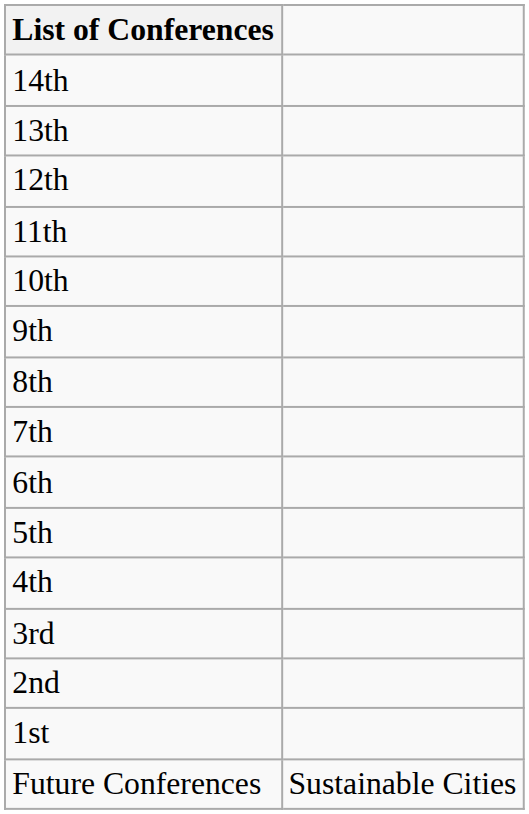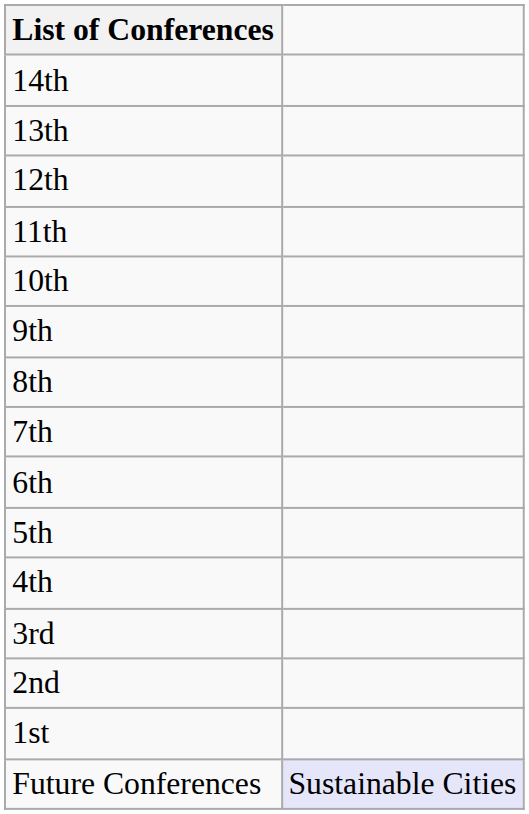(402, 783) no background -> (402, 783) lavender background
